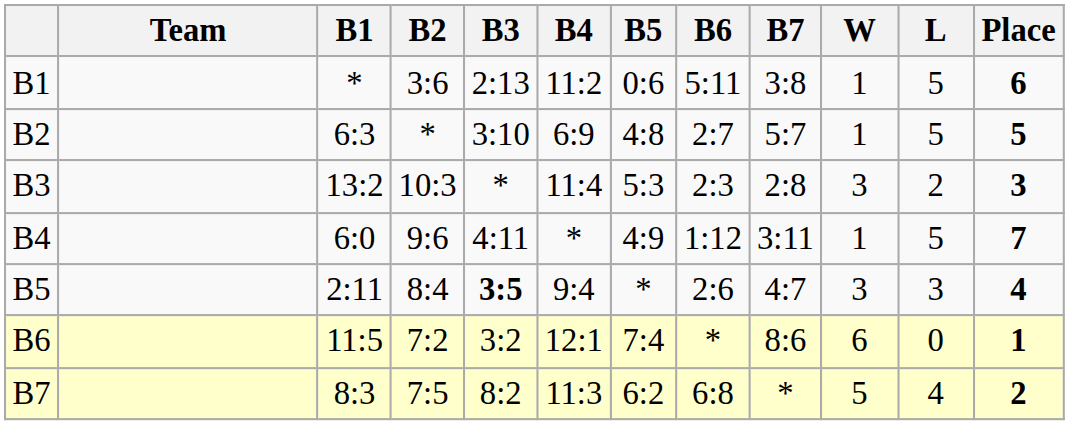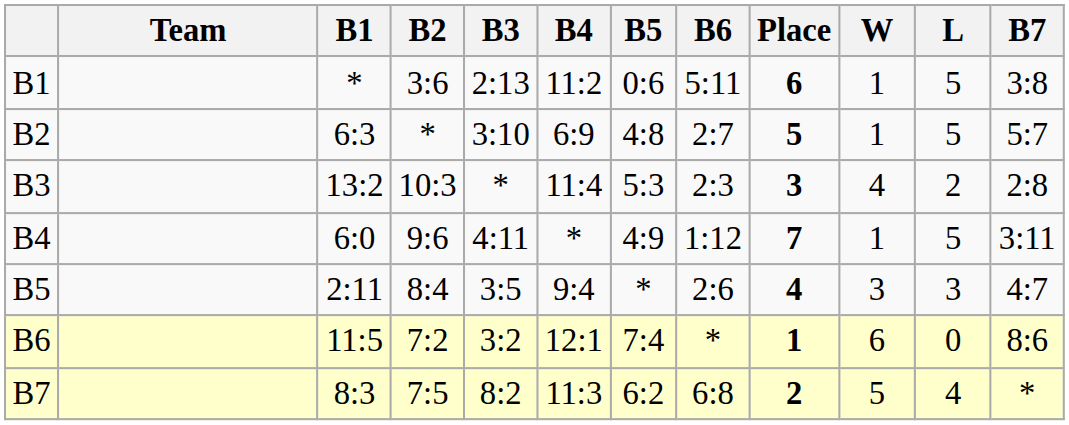columns swapped: (785, 30) <-> (1019, 30)
(859, 185) 3 -> (877, 185) 4
(501, 289) bold -> (501, 289) normal
